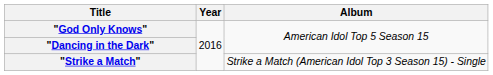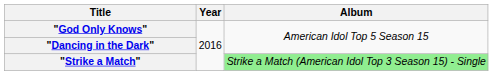(356, 62) no background -> (356, 62) lightgreen background
